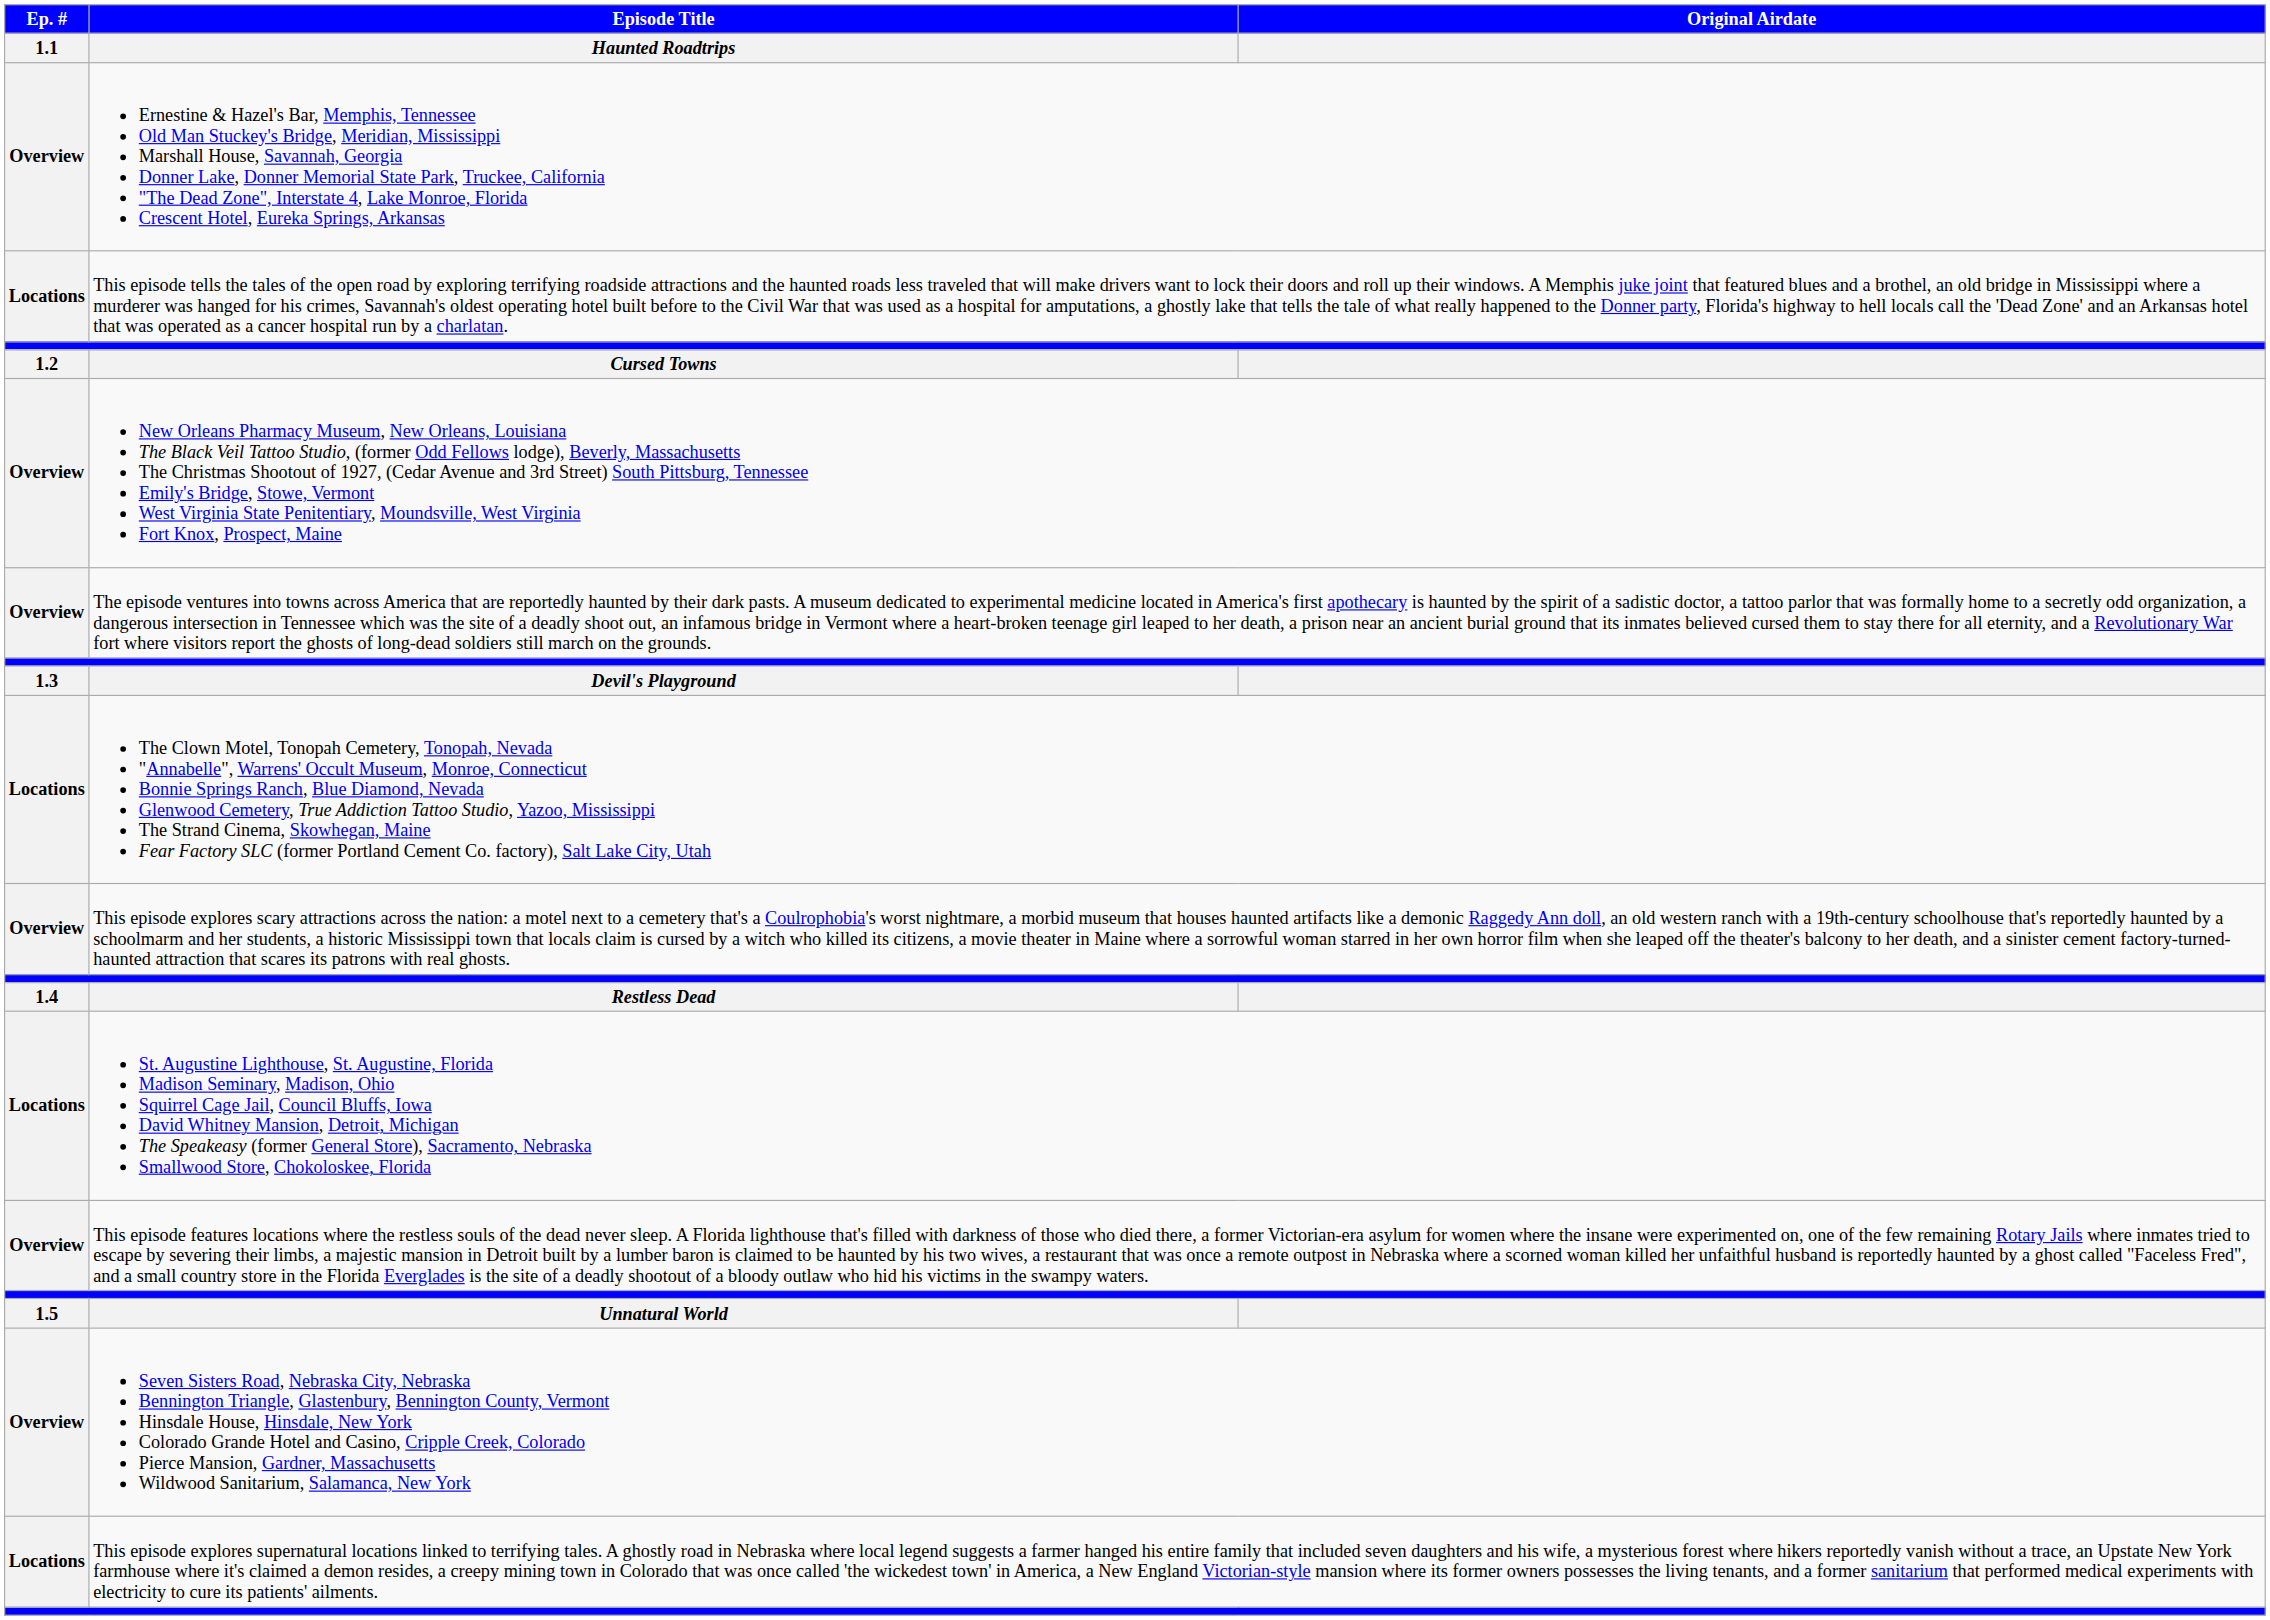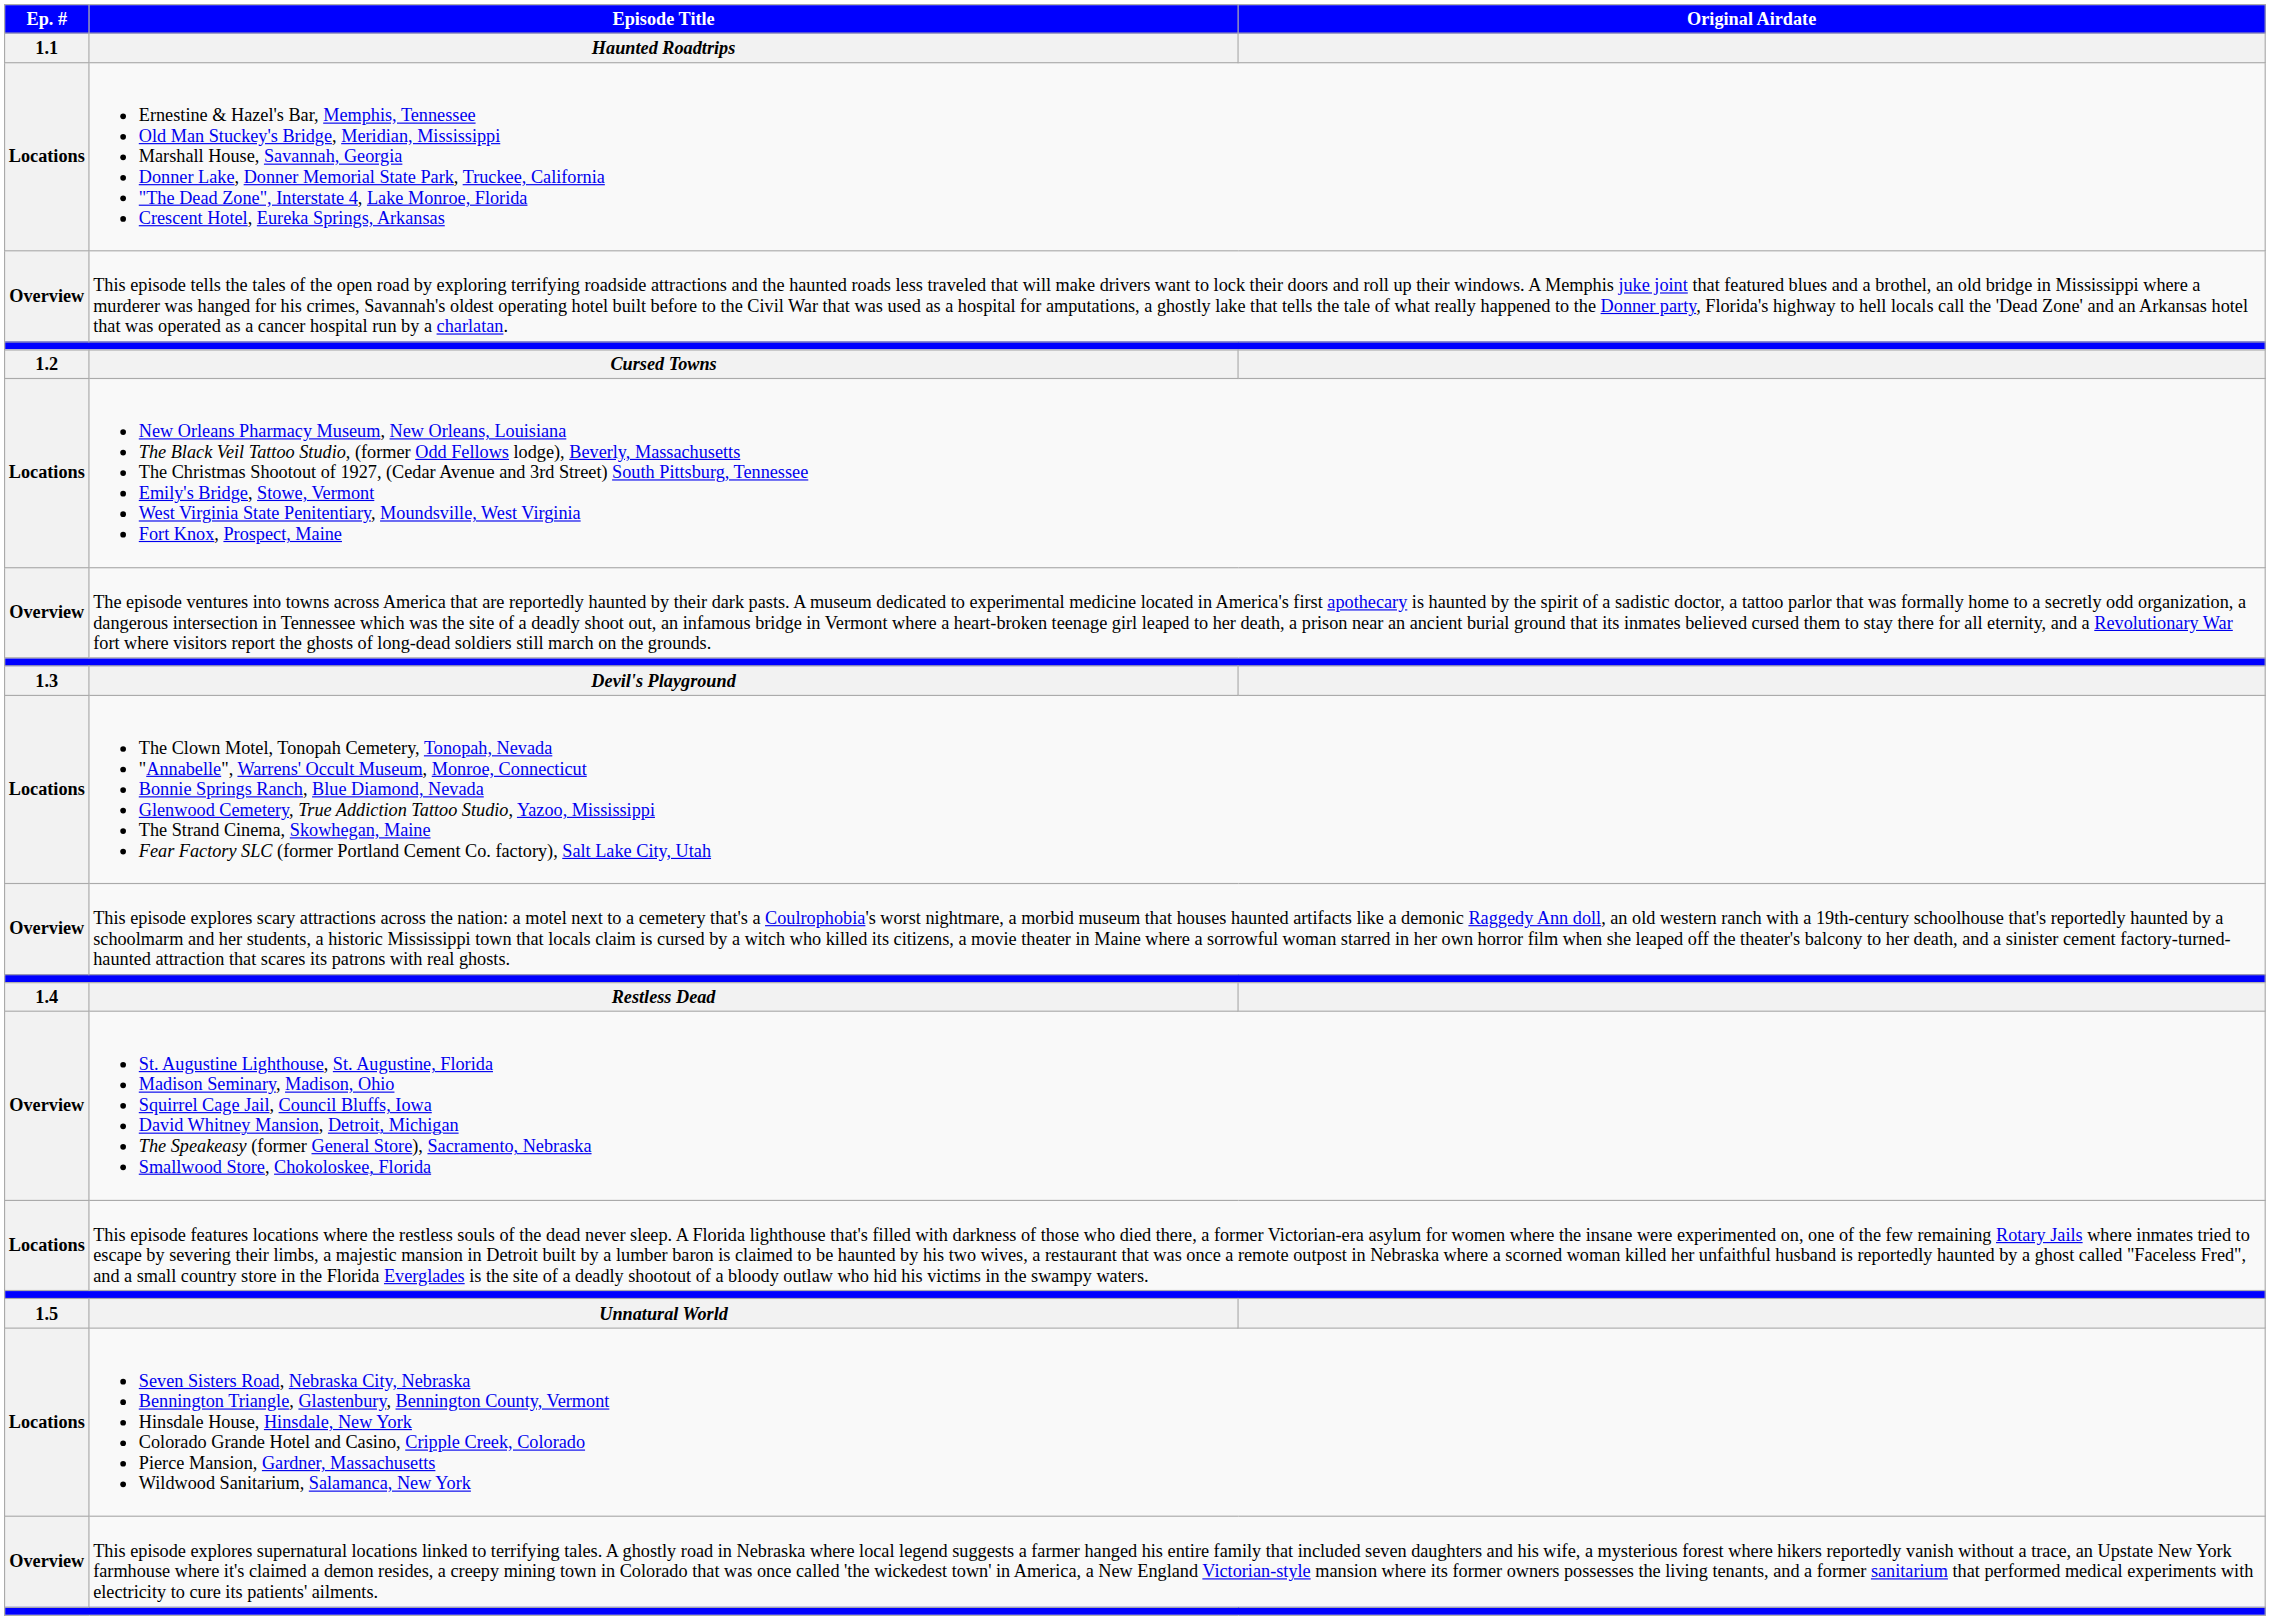(47, 156) Overview -> (47, 156) Locations
(47, 296) Locations -> (47, 296) Overview
(47, 472) Overview -> (47, 472) Locations
(47, 1105) Locations -> (47, 1105) Overview
(47, 1245) Overview -> (47, 1245) Locations
(47, 1422) Overview -> (47, 1422) Locations
(47, 1561) Locations -> (47, 1561) Overview
